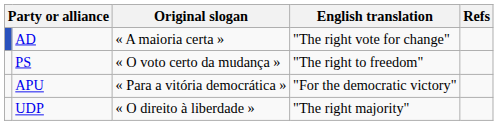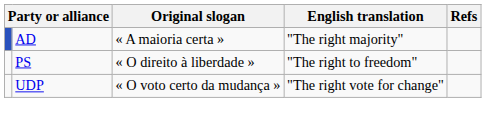(371, 38) "The right vote for change" -> (345, 38) "The right majority"
(198, 61) « O voto certo da mudança » -> (185, 61) « O direito à liberdade »
- row: (30, 85)
(185, 108) « O direito à liberdade » -> (198, 85) « O voto certo da mudança »
(351, 108) "The right majority" -> (365, 85) "The right vote for change"
